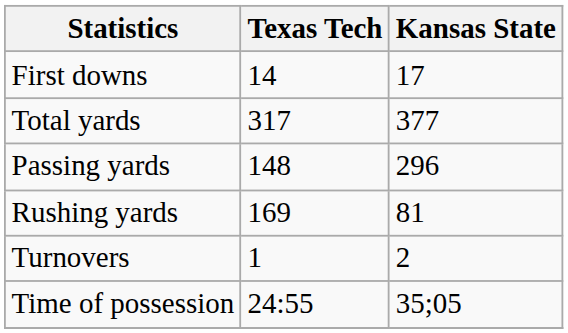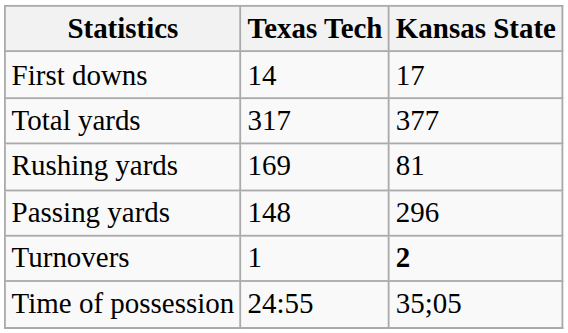rows swapped: (95, 212) <-> (91, 166)
(403, 258) normal -> (403, 258) bold
